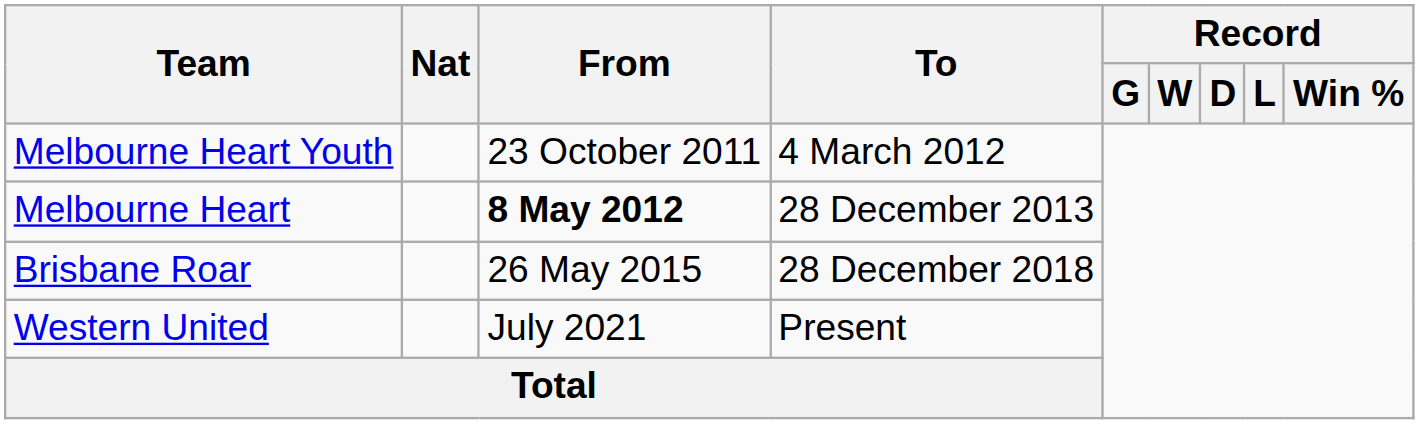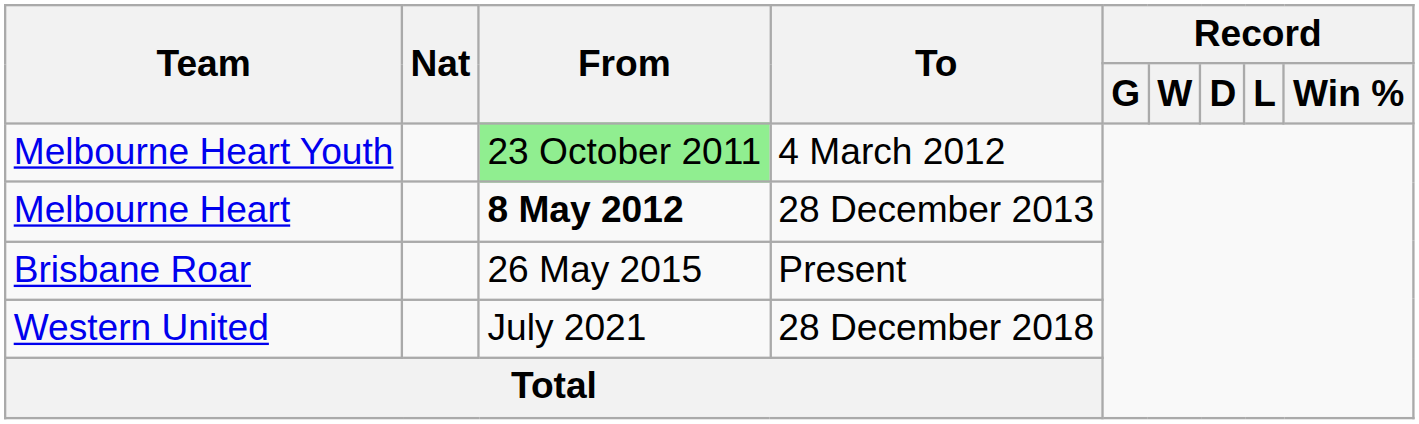(624, 151) no background -> (624, 151) lightgreen background
(936, 269) 28 December 2018 -> (842, 269) Present
(842, 328) Present -> (936, 328) 28 December 2018
